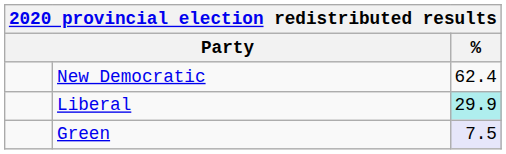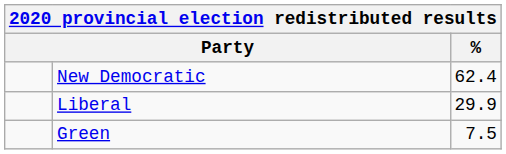(476, 106) paleturquoise background -> (476, 106) no background
(481, 134) lavender background -> (481, 134) no background
